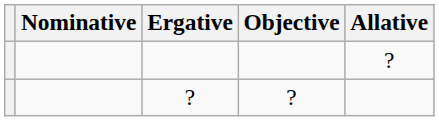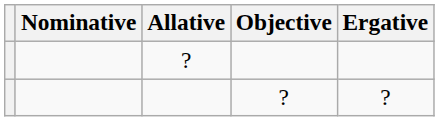columns swapped: (190, 23) <-> (389, 23)
